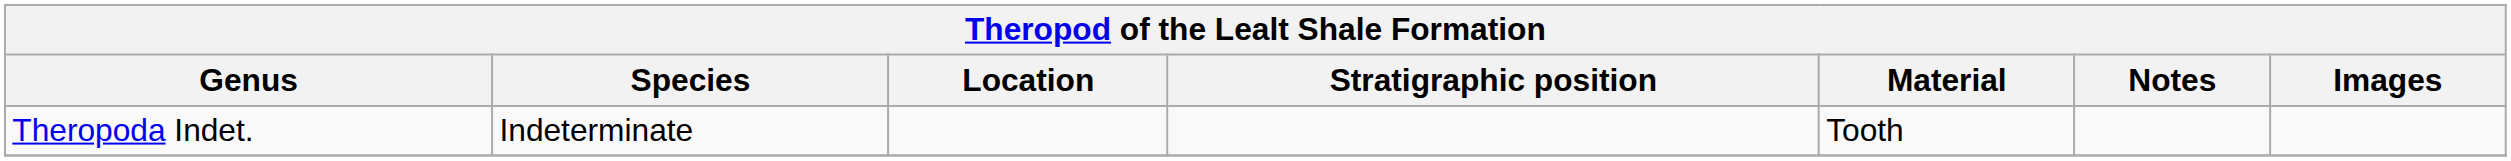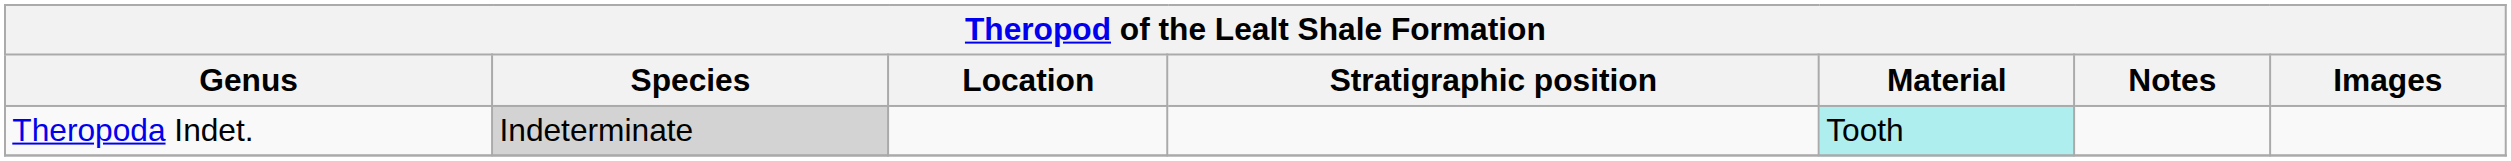(596, 130) no background -> (596, 130) lightgrey background
(1865, 130) no background -> (1865, 130) paleturquoise background
